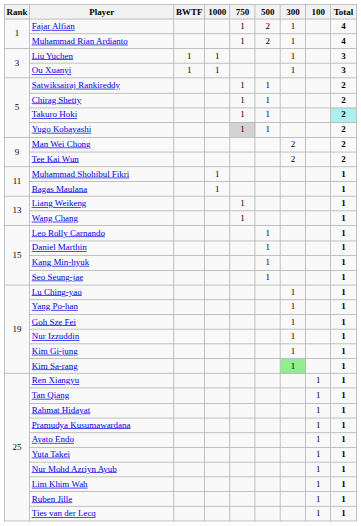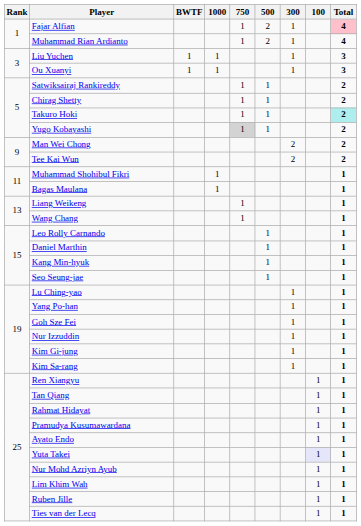(343, 26) no background -> (343, 26) pink background
(293, 366) lightgreen background -> (293, 366) no background
(318, 454) no background -> (318, 454) lavender background
